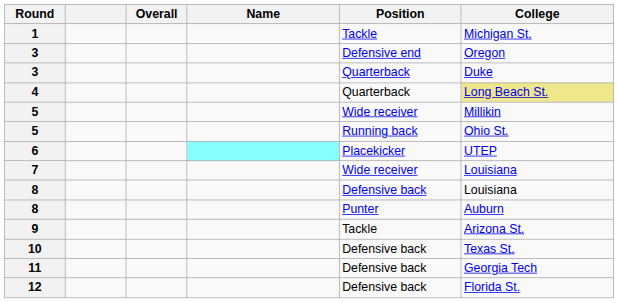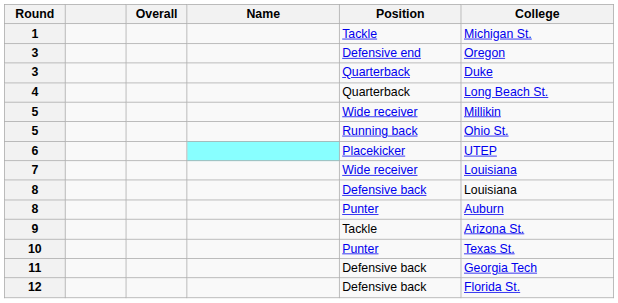(506, 92) khaki background -> (506, 92) no background
(384, 248) Defensive back -> (360, 248) Punter
